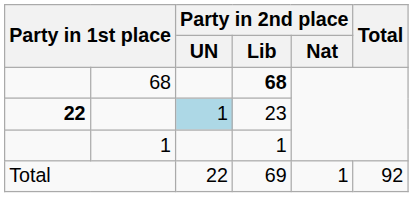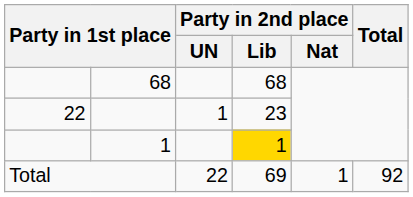(276, 82) bold -> (276, 82) normal
(75, 113) bold -> (75, 113) normal
(223, 113) lightblue background -> (223, 113) no background
(281, 144) no background -> (281, 144) gold background
